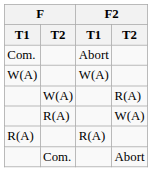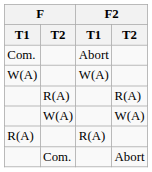(58, 95) W(A) -> (56, 95) R(A)
(56, 116) R(A) -> (58, 116) W(A)
